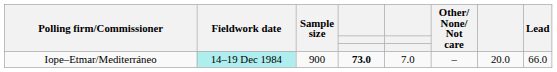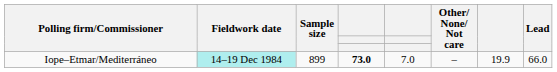(317, 60) 900 -> (317, 60) 899
(500, 60) 20.0 -> (500, 60) 19.9
